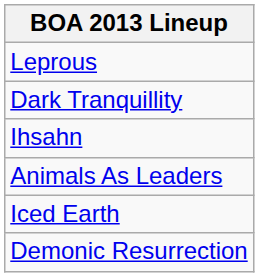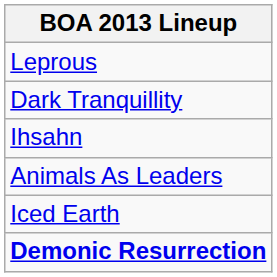(129, 251) normal -> (138, 251) bold
